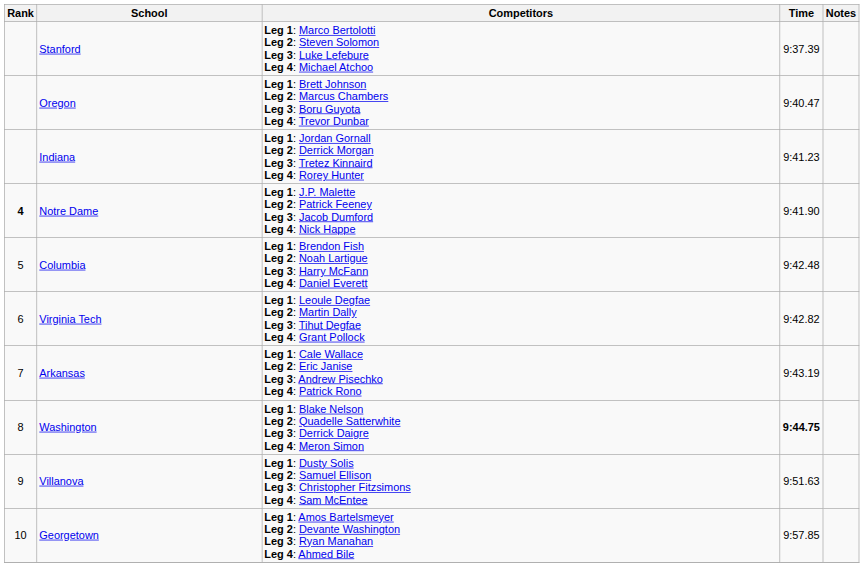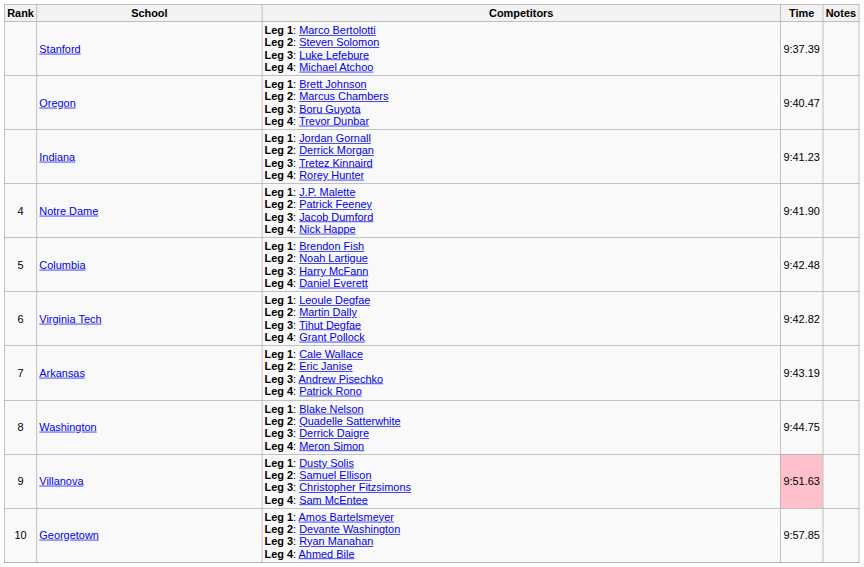(21, 211) bold -> (21, 211) normal
(801, 427) bold -> (802, 427) normal
(801, 481) no background -> (802, 481) pink background
